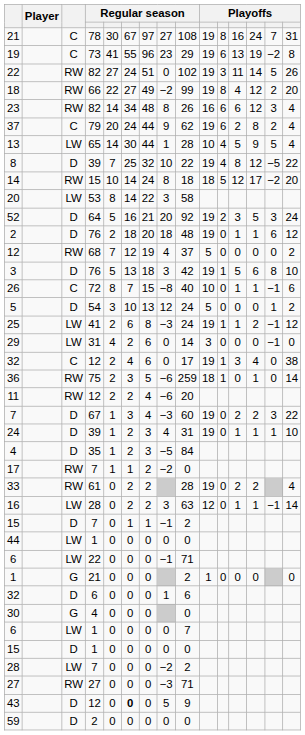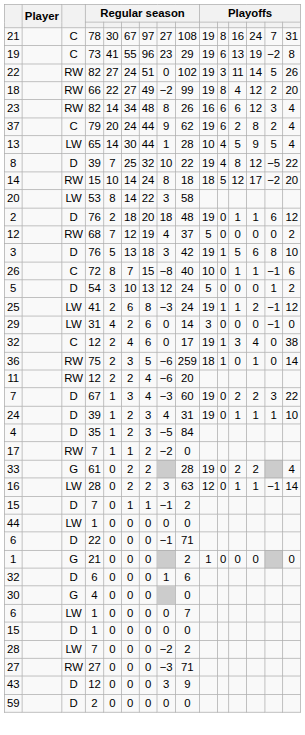- row: (13, 216)
(74, 487) RW -> (74, 469) G
(74, 559) LW -> (74, 541) D
(130, 703) bold -> (130, 685) normal
(166, 703) 5 -> (166, 685) 3
